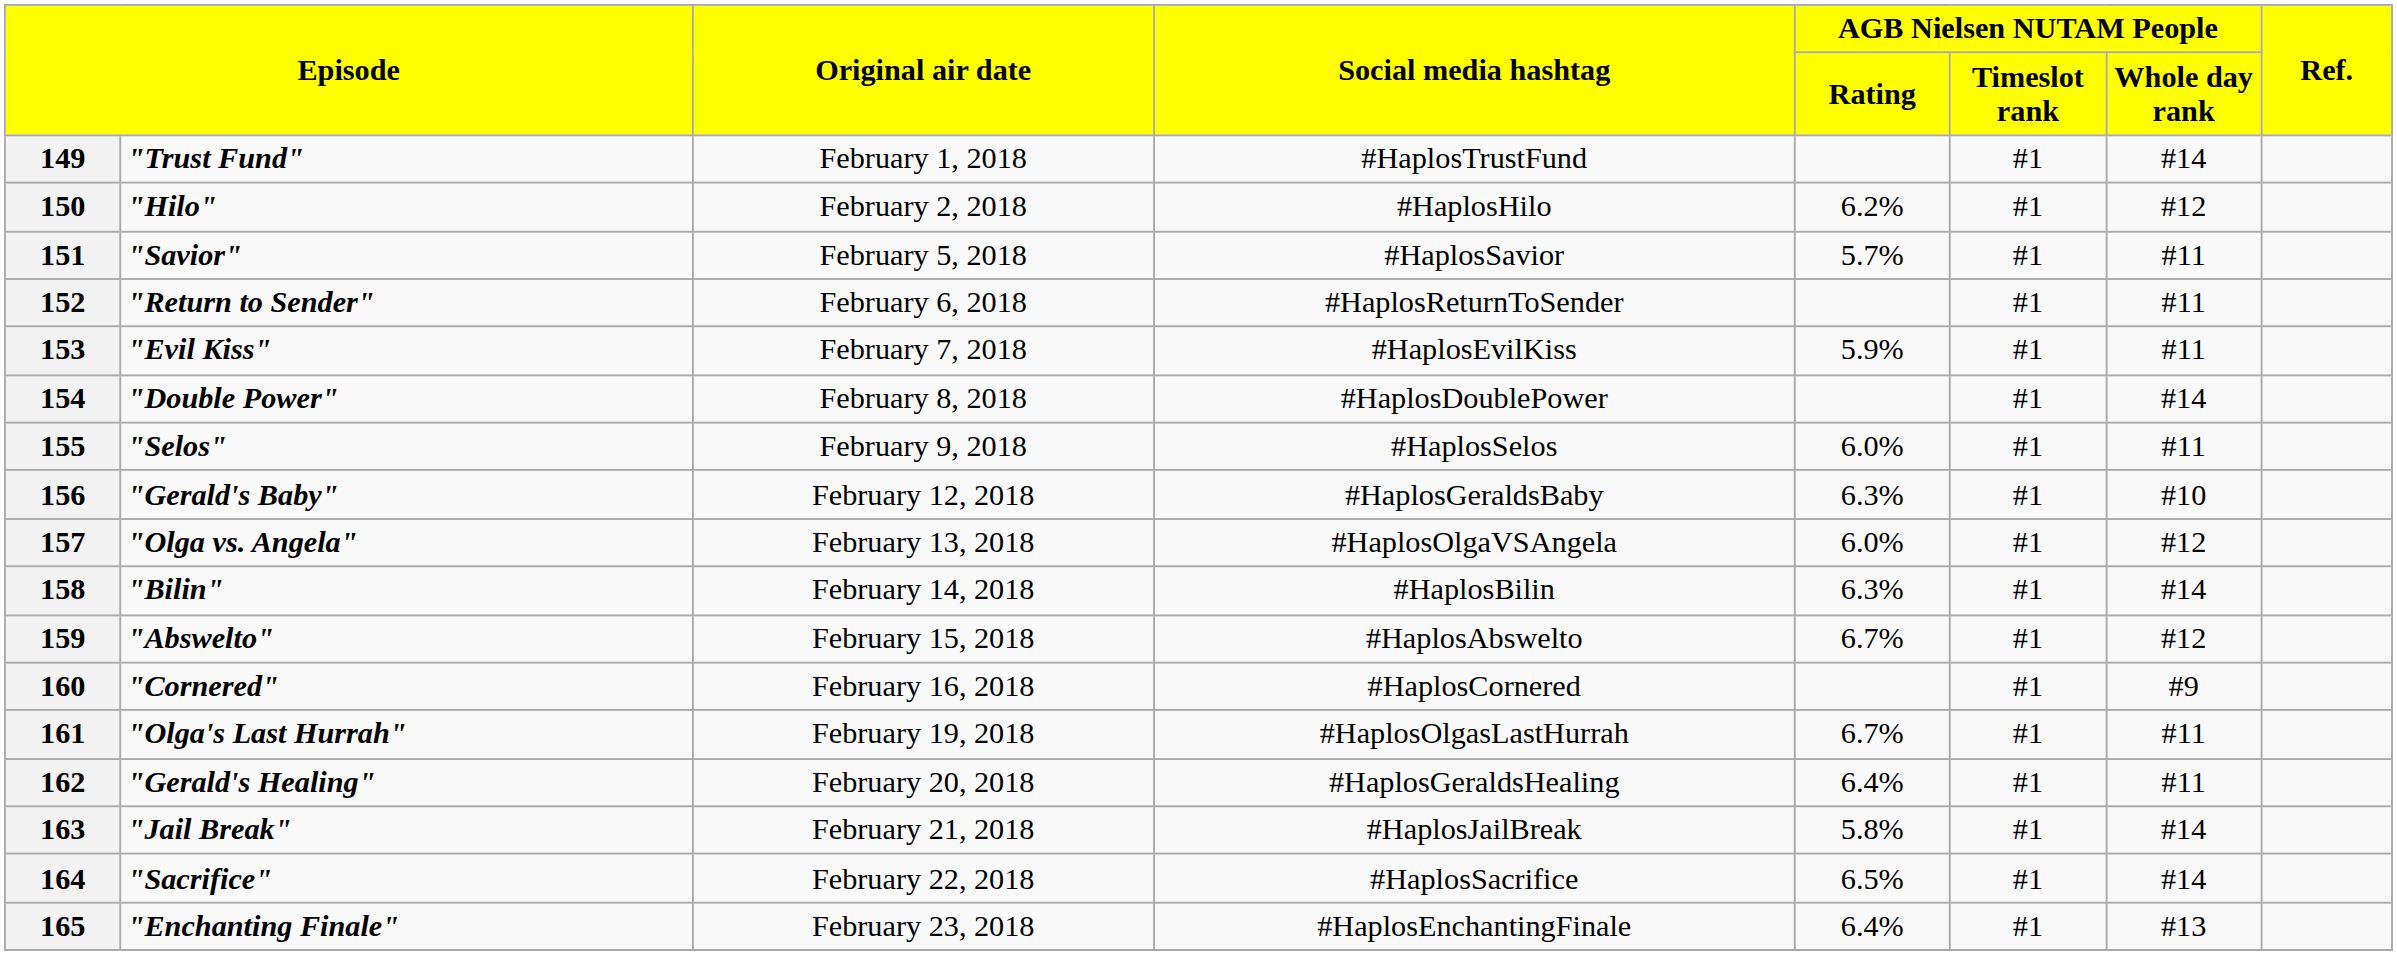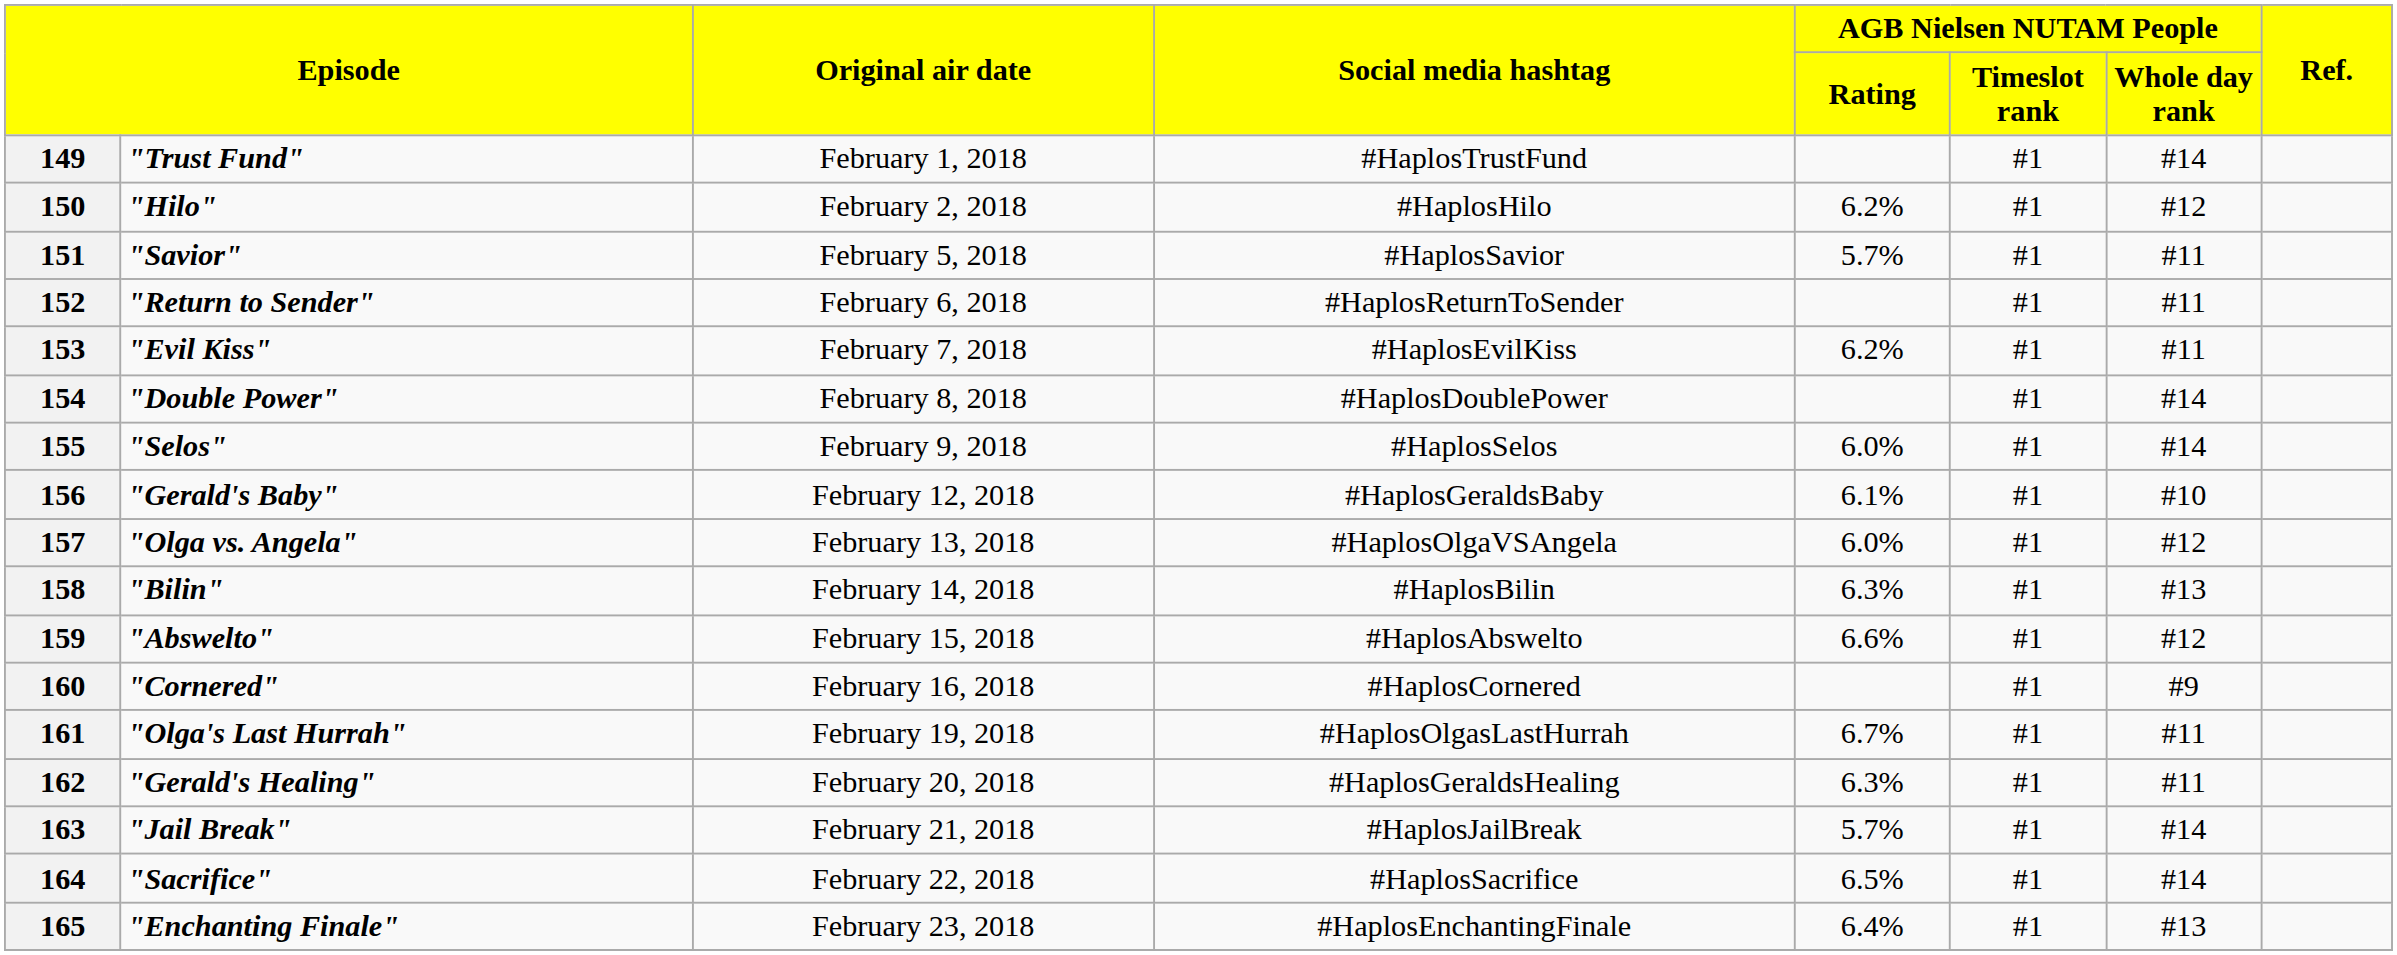(1872, 350) 5.9% -> (1872, 350) 6.2%
(2184, 446) #11 -> (2184, 446) #14
(1872, 494) 6.3% -> (1872, 494) 6.1%
(2184, 590) #14 -> (2184, 590) #13
(1872, 638) 6.7% -> (1872, 638) 6.6%
(1872, 781) 6.4% -> (1872, 781) 6.3%
(1872, 829) 5.8% -> (1872, 829) 5.7%
